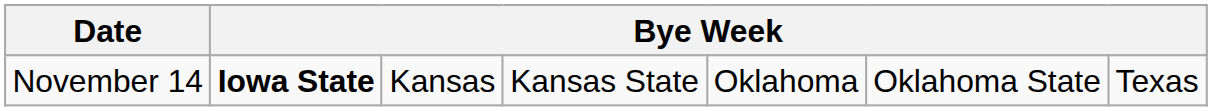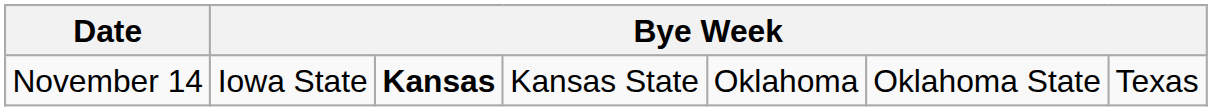(296, 81) bold -> (293, 81) normal
(442, 81) normal -> (439, 81) bold
